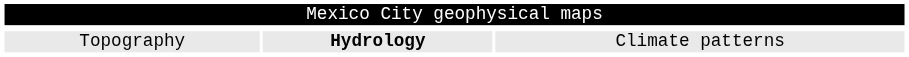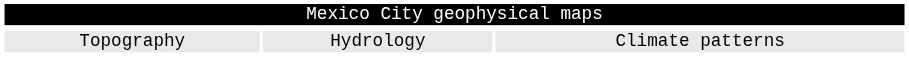(378, 41) bold -> (378, 41) normal
